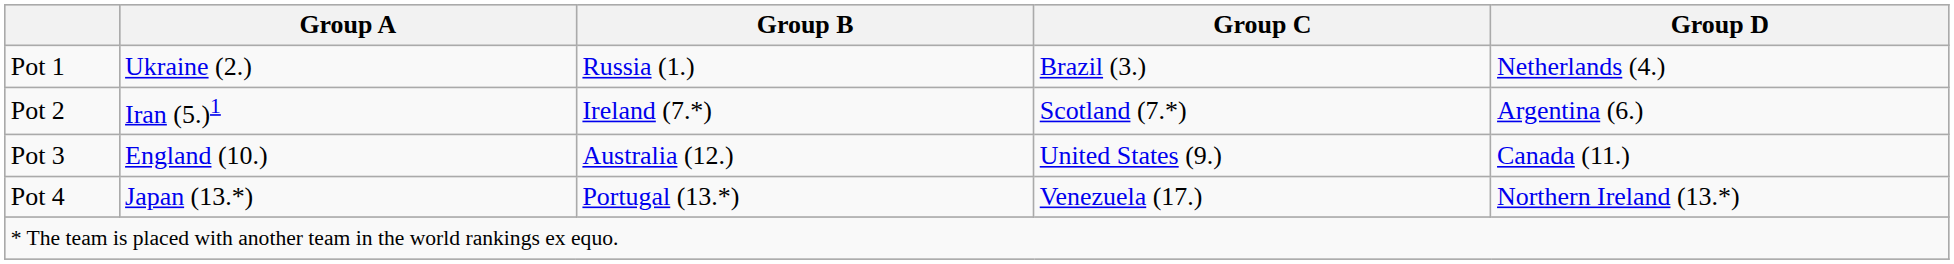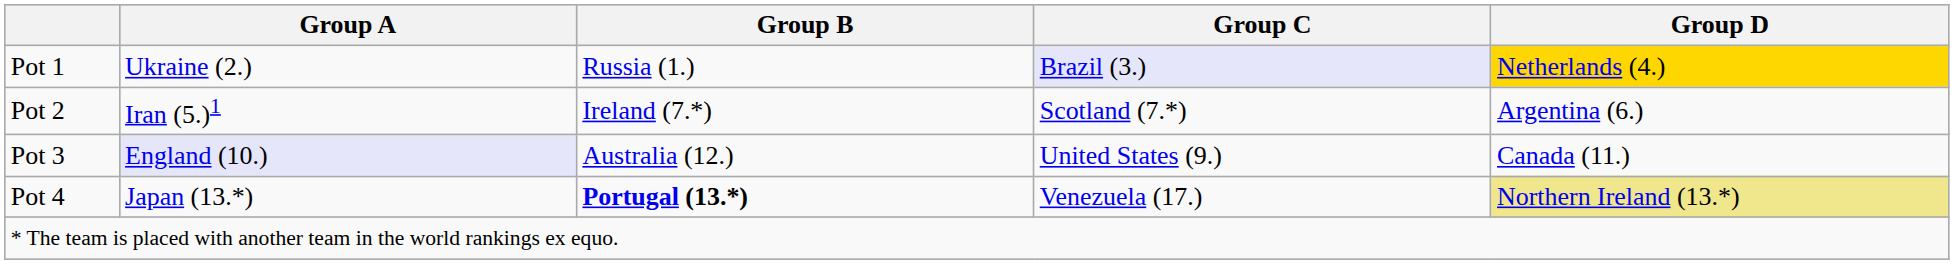(1093, 66) no background -> (1093, 66) lavender background
(1581, 66) no background -> (1581, 66) gold background
(196, 155) no background -> (196, 155) lavender background
(661, 196) normal -> (665, 196) bold
(1618, 196) no background -> (1618, 196) khaki background
